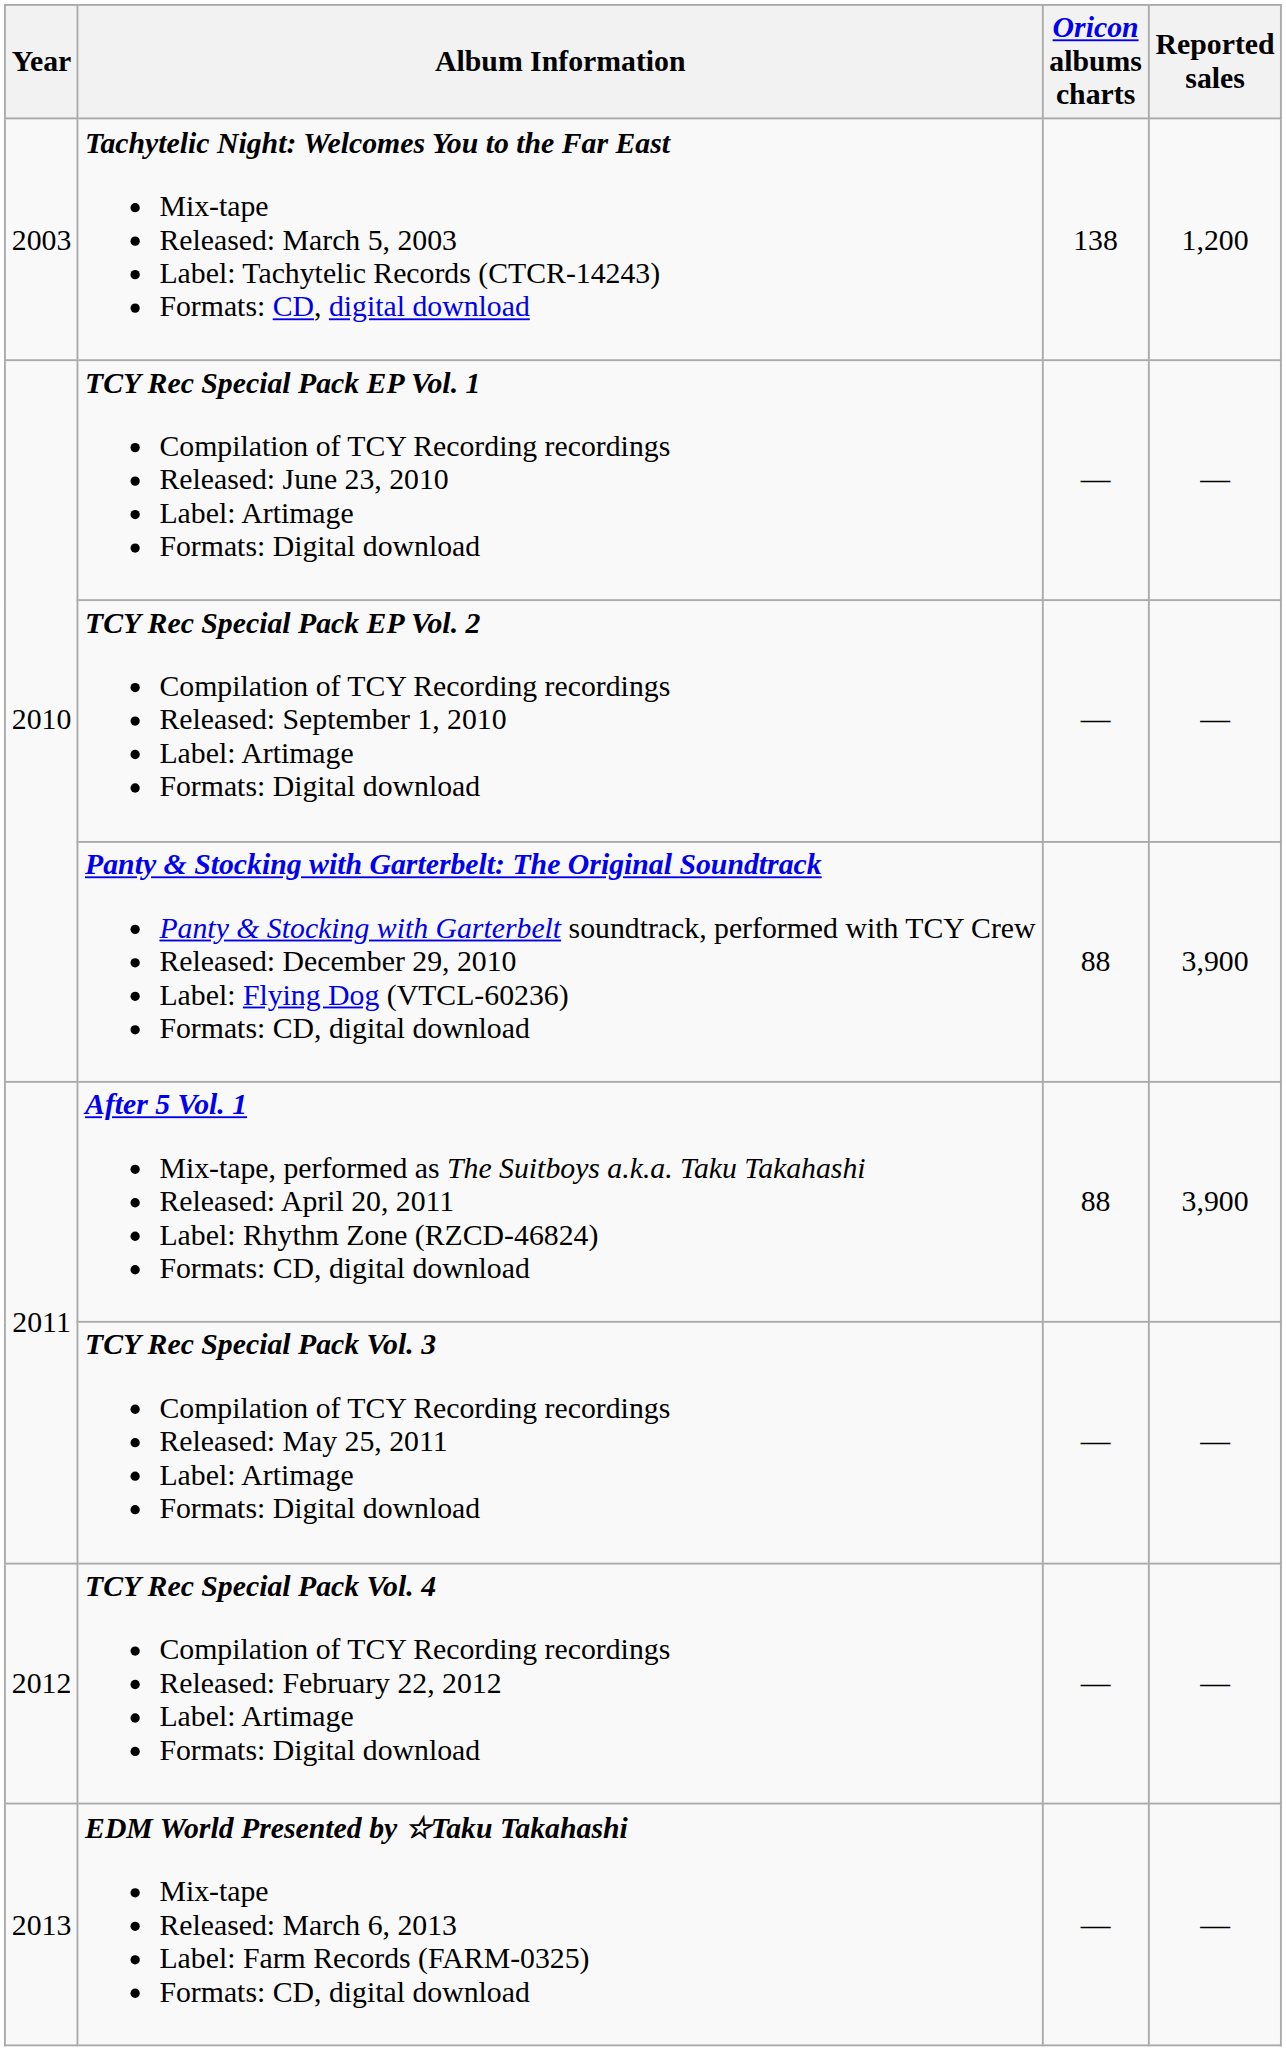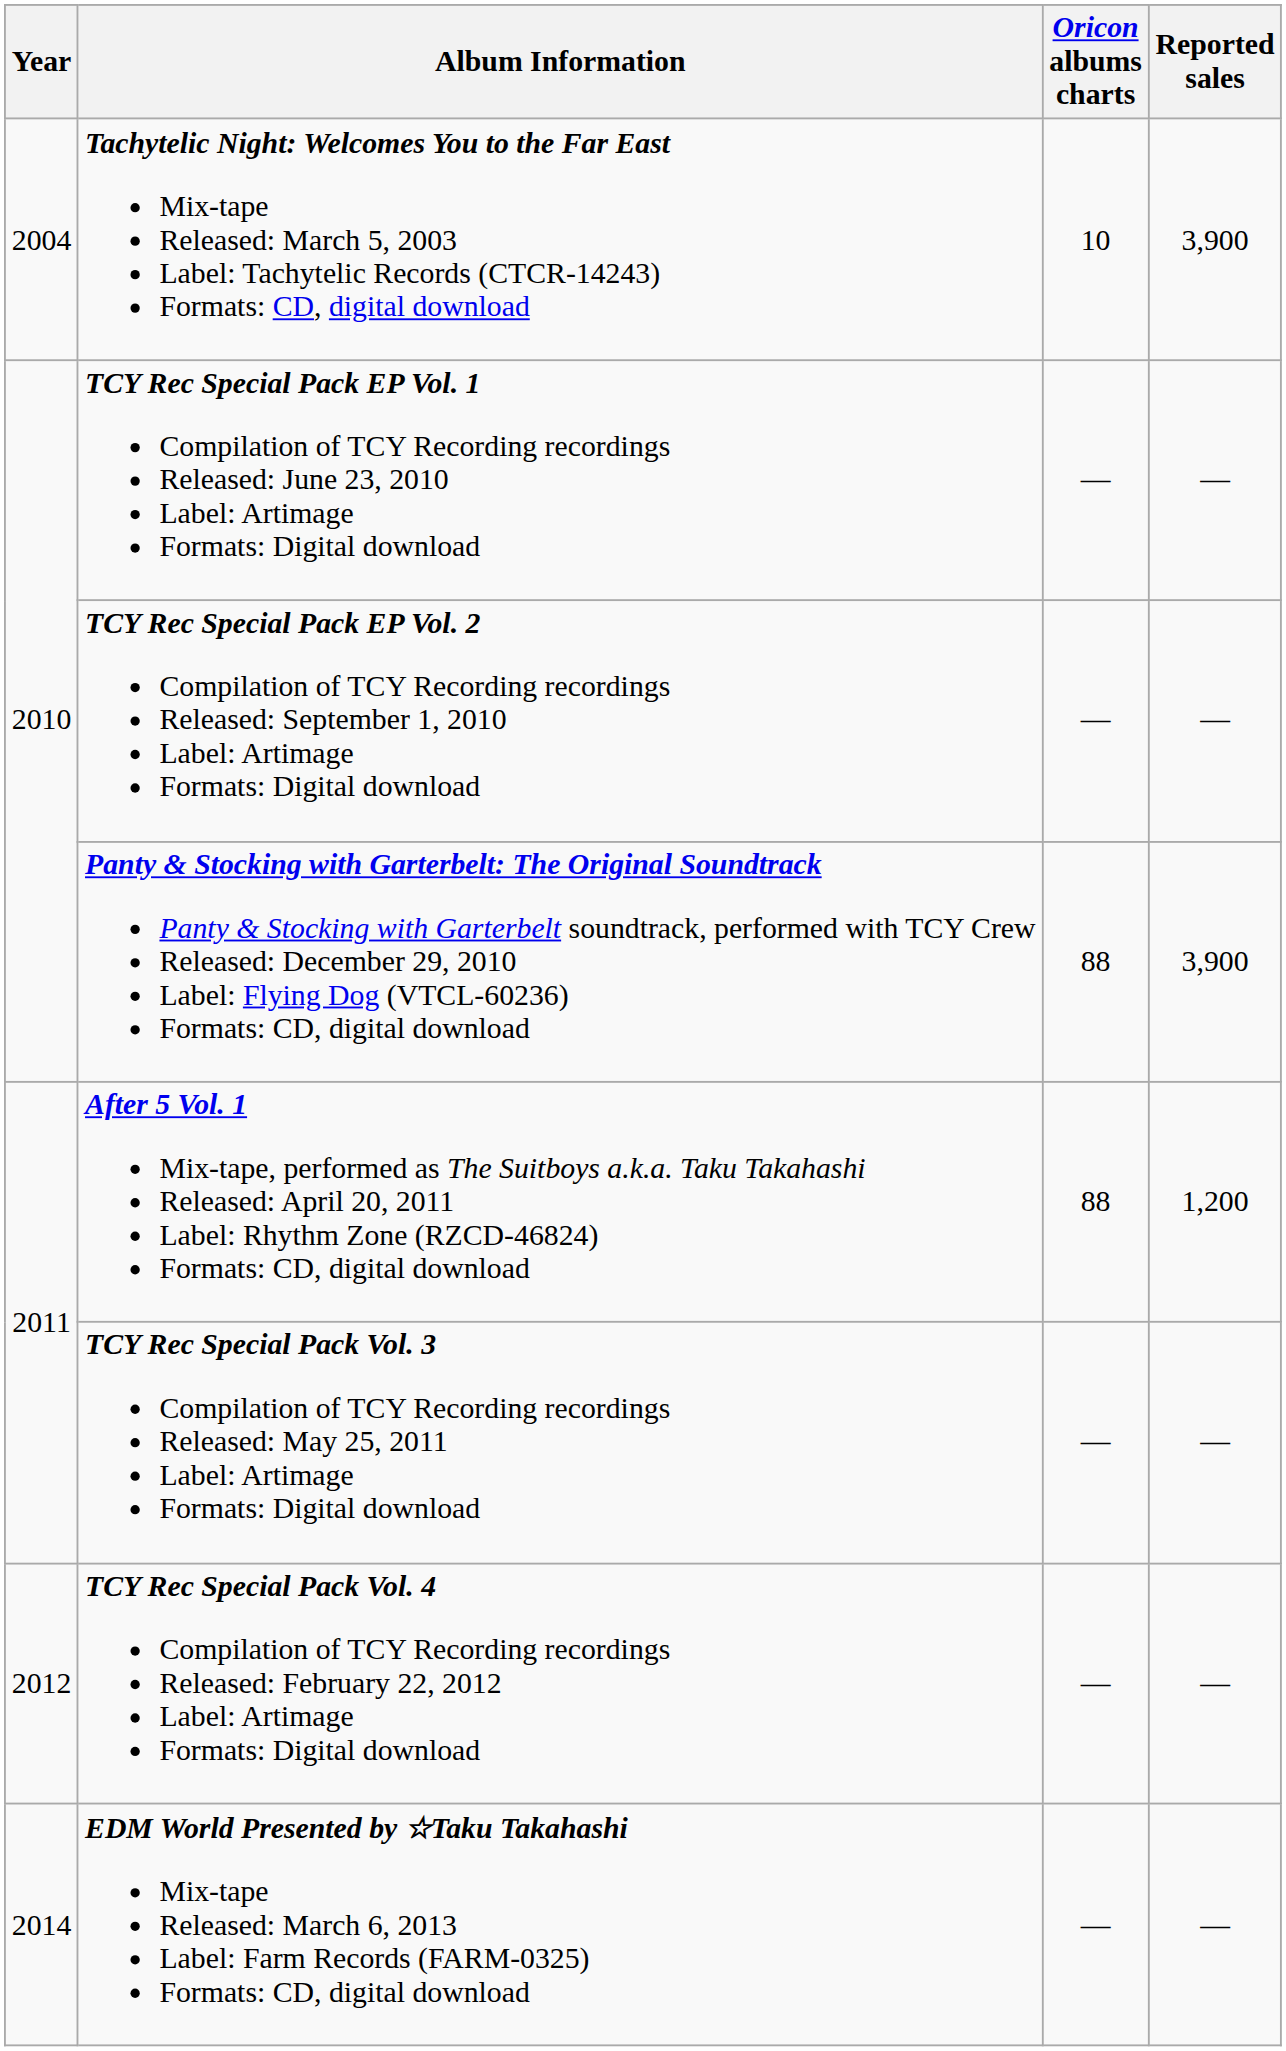(42, 238) 2003 -> (42, 238) 2004
(1096, 238) 138 -> (1096, 238) 10
(1215, 238) 1,200 -> (1215, 238) 3,900
(1215, 1201) 3,900 -> (1215, 1201) 1,200
(42, 1924) 2013 -> (42, 1924) 2014
